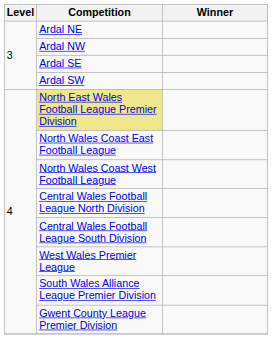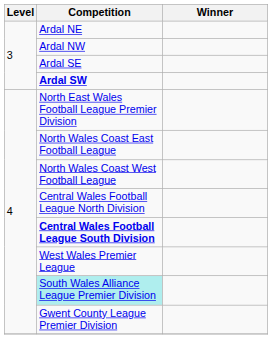(62, 81) normal -> (63, 81) bold
(98, 110) khaki background -> (98, 110) no background
(93, 232) normal -> (97, 232) bold
(98, 290) no background -> (98, 290) paleturquoise background
